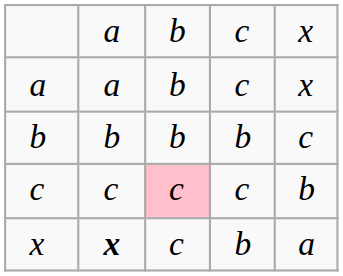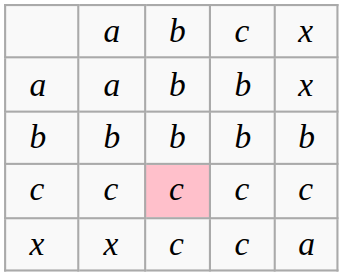(234, 84) c -> (235, 84) b
(297, 137) c -> (298, 137) b
(298, 190) b -> (297, 190) c
(103, 243) bold -> (102, 243) normal
(235, 243) b -> (234, 243) c
